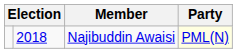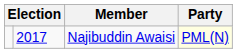(32, 37) 2018 -> (32, 37) 2017
